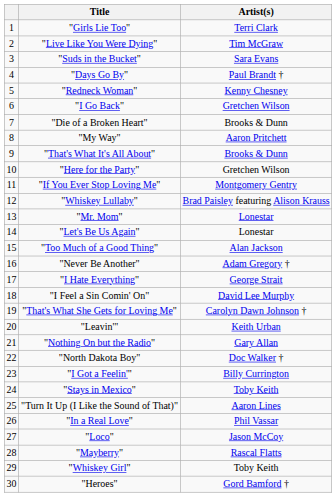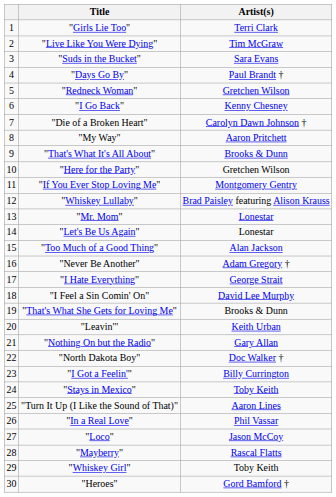(256, 91) Kenny Chesney -> (256, 91) Gretchen Wilson
(256, 106) Gretchen Wilson -> (256, 106) Kenny Chesney
(256, 122) Brooks & Dunn -> (256, 122) Carolyn Dawn Johnson †
(256, 311) Carolyn Dawn Johnson † -> (256, 311) Brooks & Dunn
